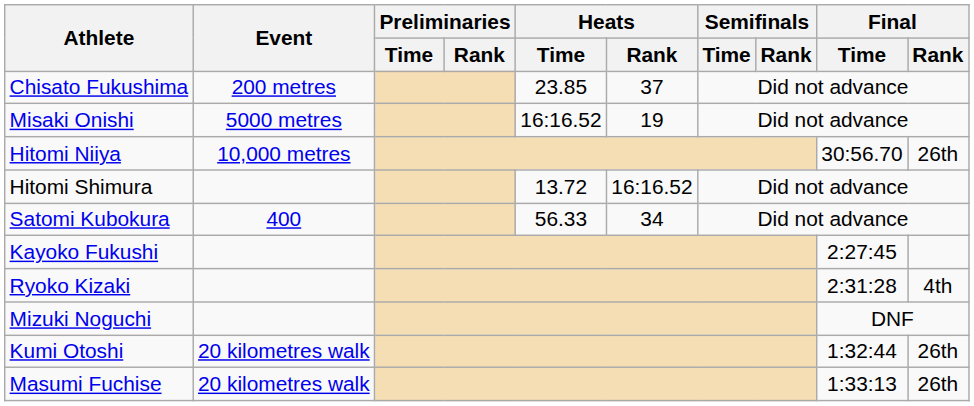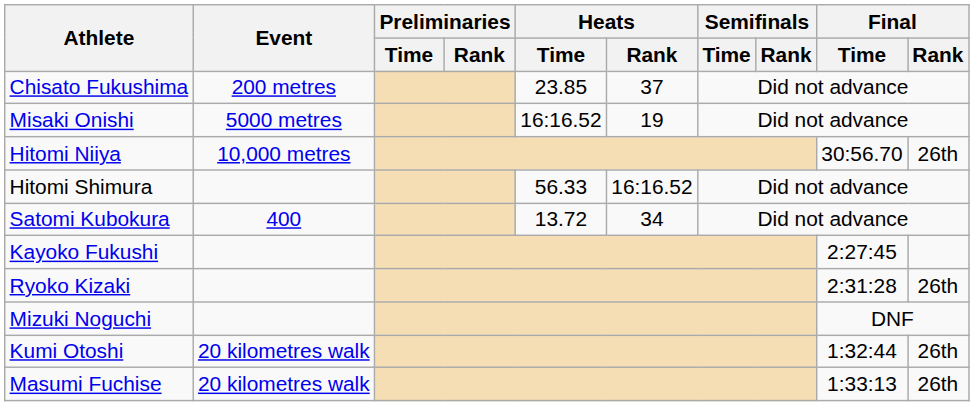(561, 187) 13.72 -> (561, 187) 56.33
(561, 220) 56.33 -> (561, 220) 13.72
(938, 286) 4th -> (938, 286) 26th
